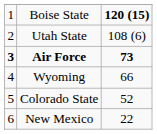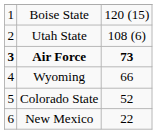(127, 15) bold -> (127, 15) normal
